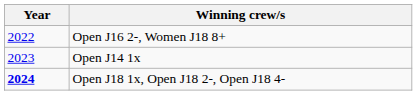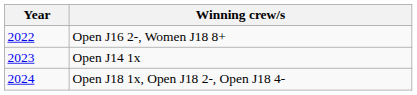(21, 79) bold -> (21, 79) normal
